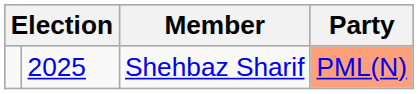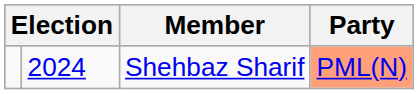(57, 66) 2025 -> (57, 66) 2024
